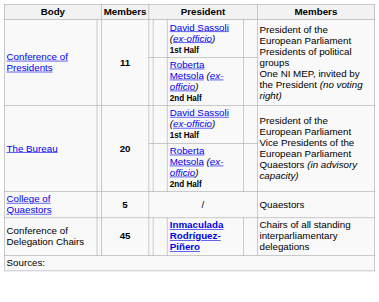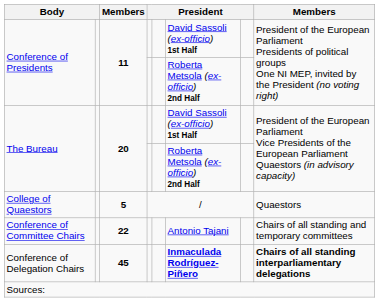+ row: (46, 231)
(305, 236) normal -> (306, 263) bold
